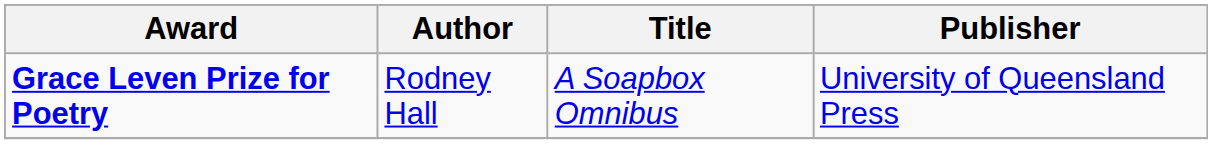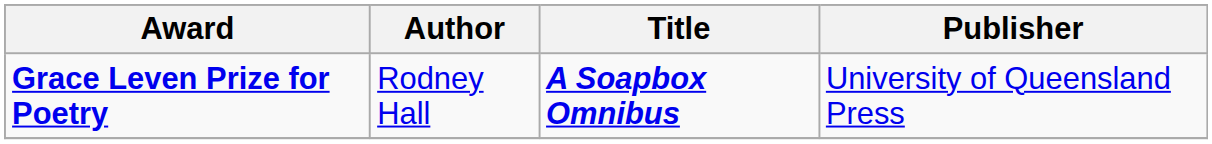(630, 95) normal -> (626, 95) bold
